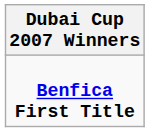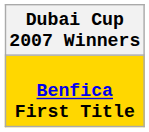(75, 102) no background -> (75, 102) gold background
